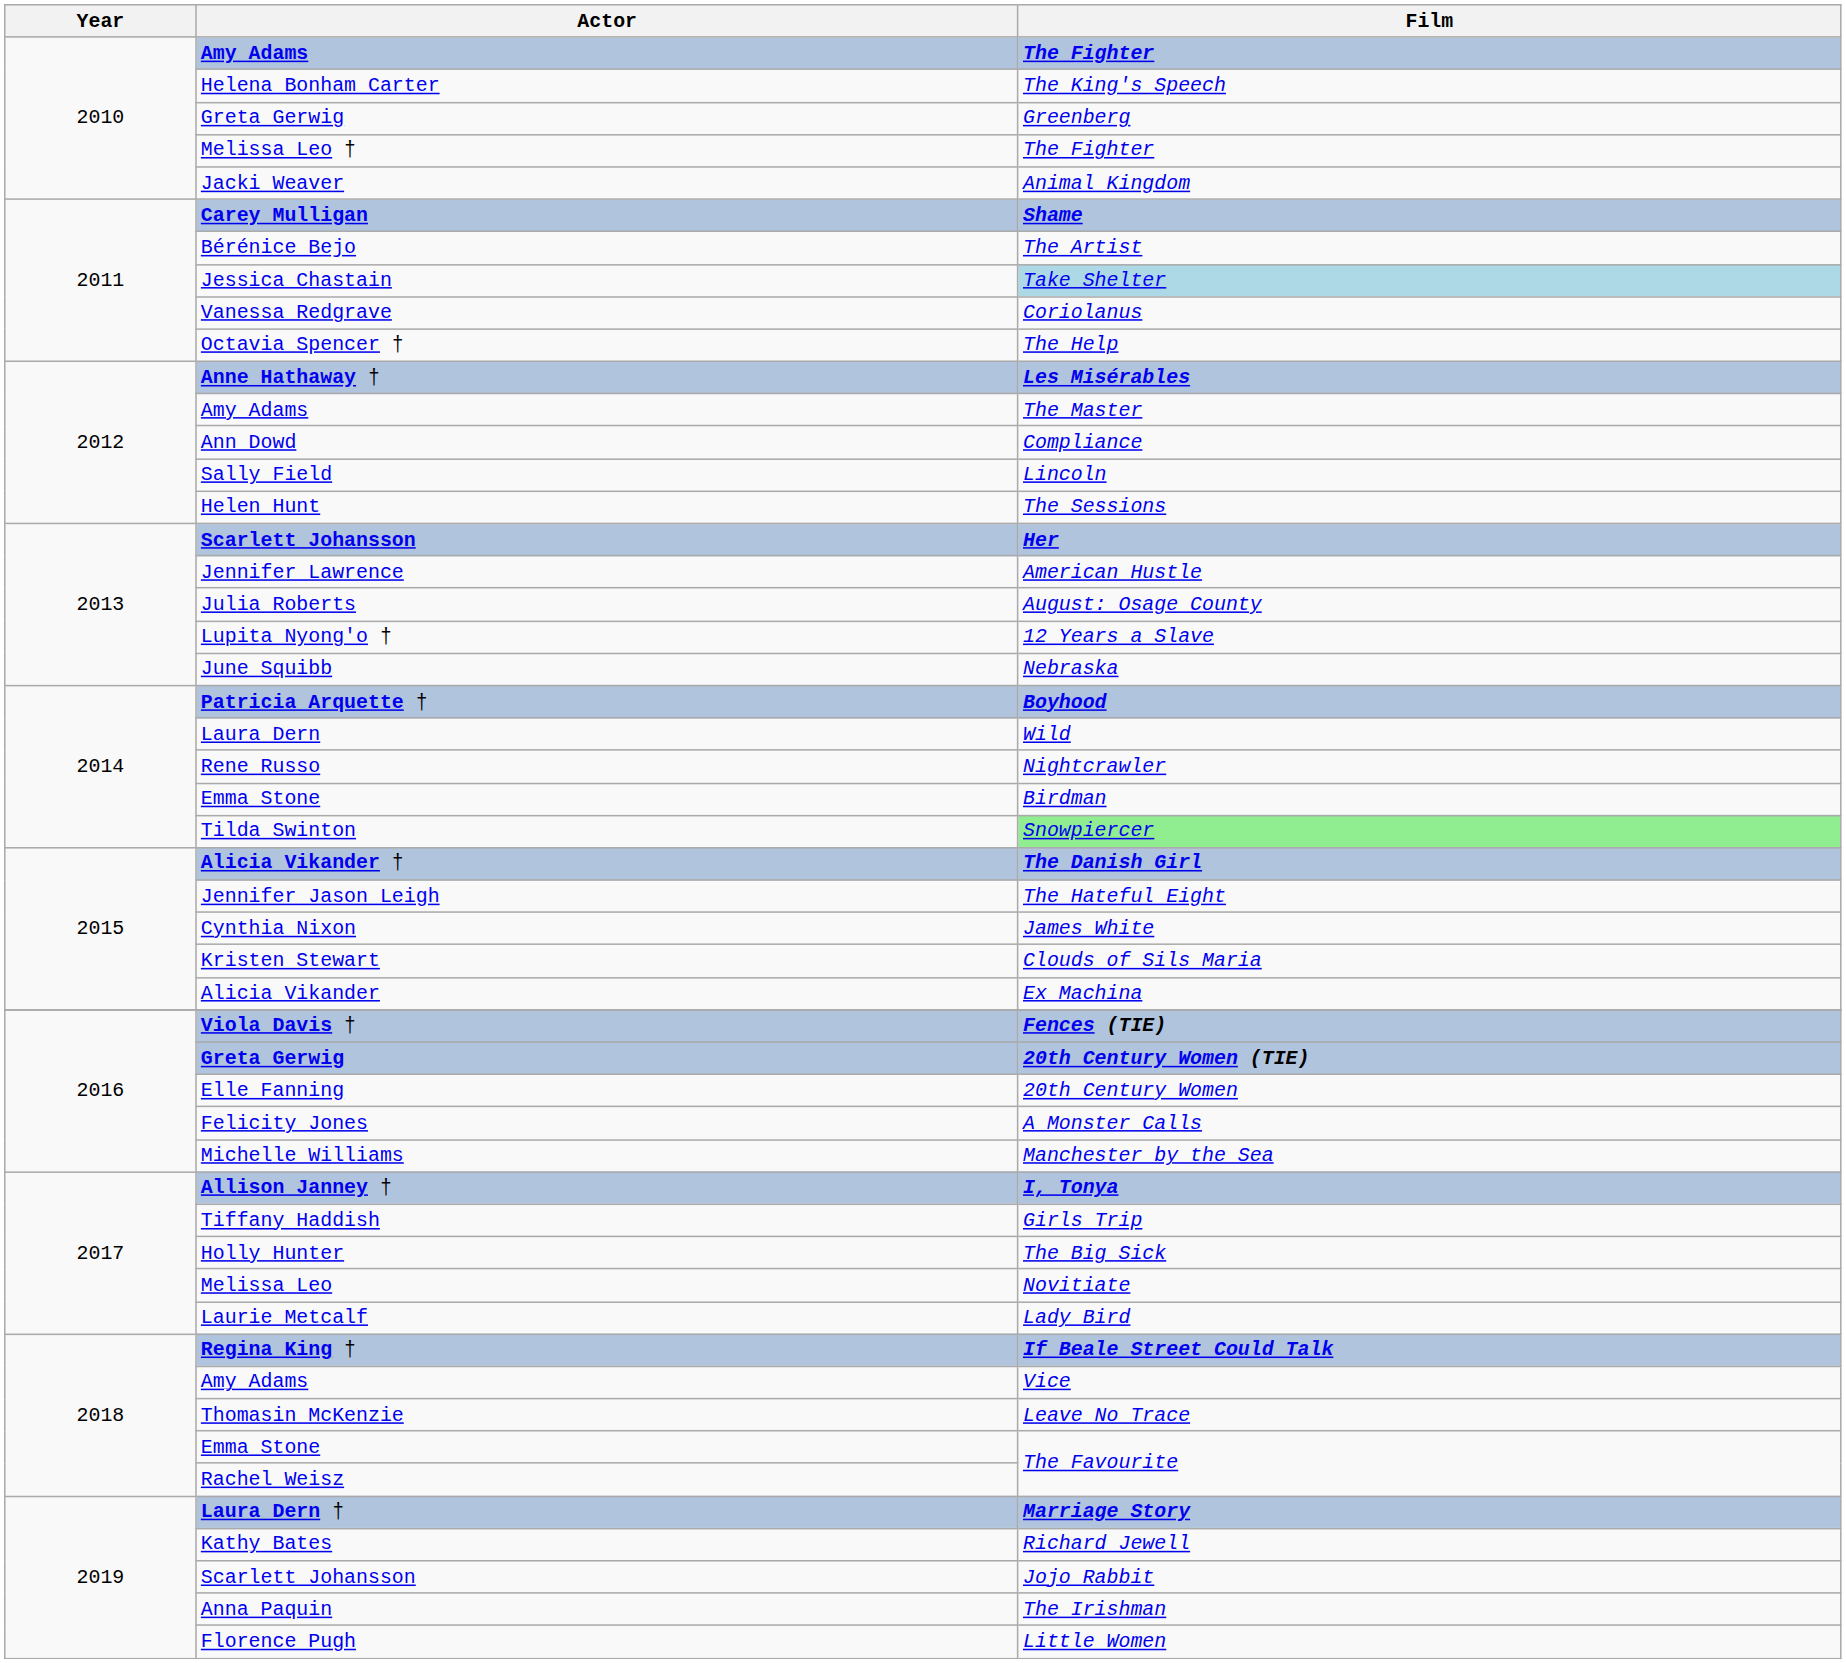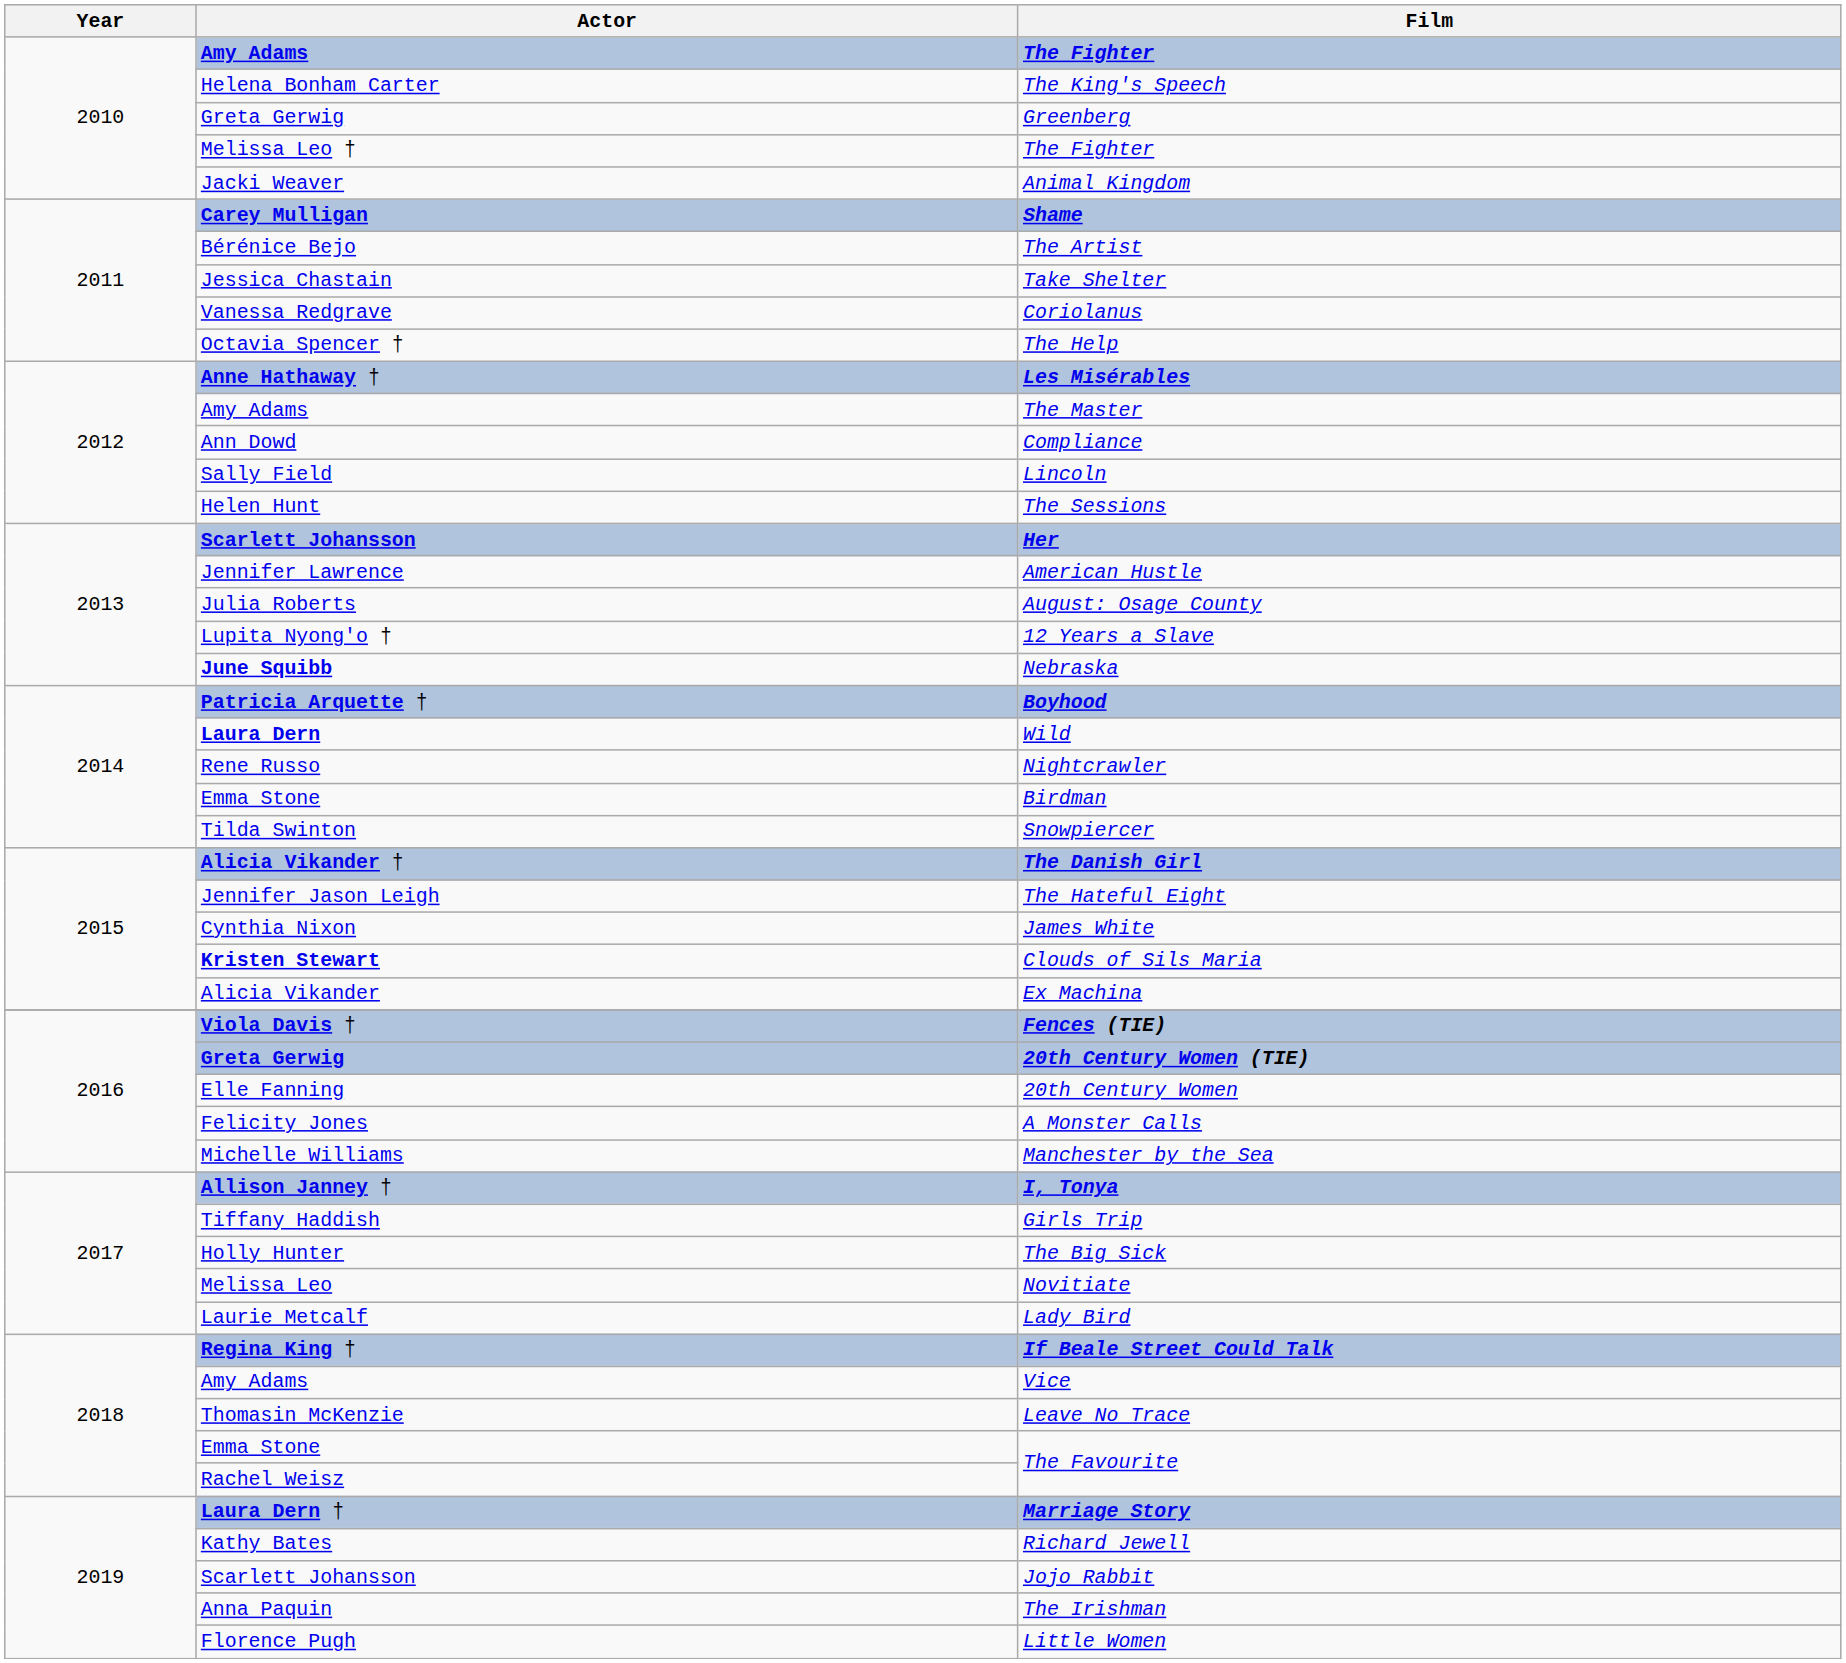(1095, 280) lightblue background -> (1095, 280) no background
(267, 669) normal -> (267, 669) bold
(261, 734) normal -> (261, 734) bold
(1089, 831) lightgreen background -> (1089, 831) no background
(290, 961) normal -> (290, 961) bold
